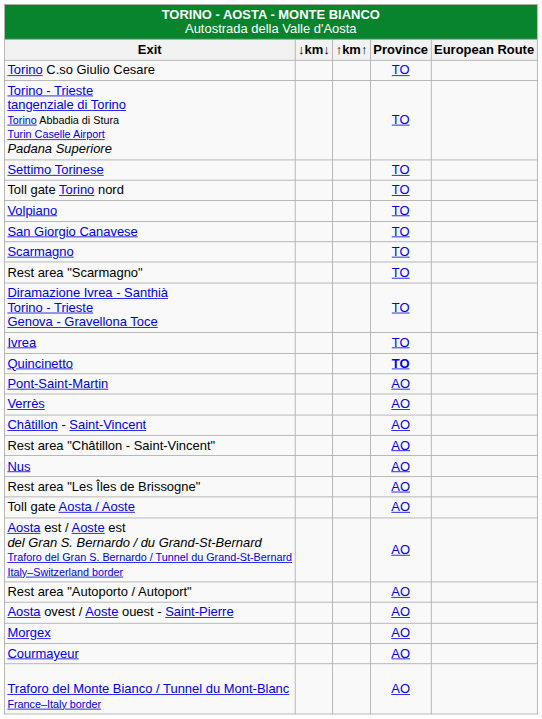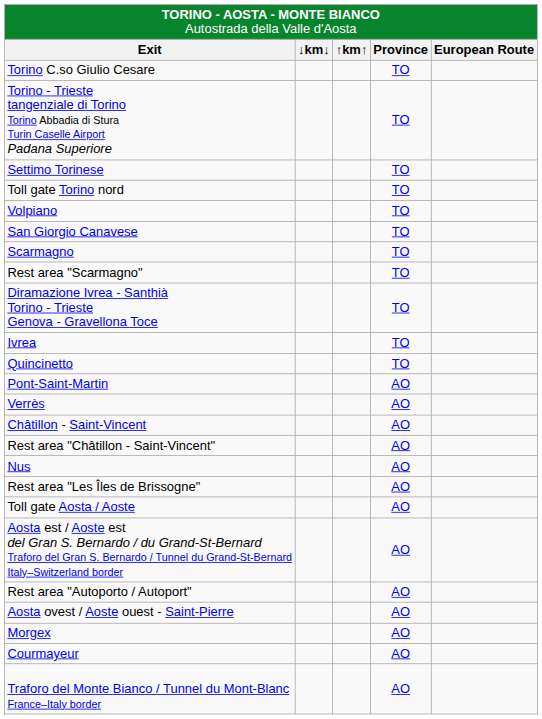(401, 363) bold -> (401, 363) normal
